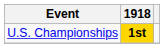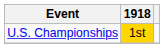(137, 33) bold -> (137, 33) normal
